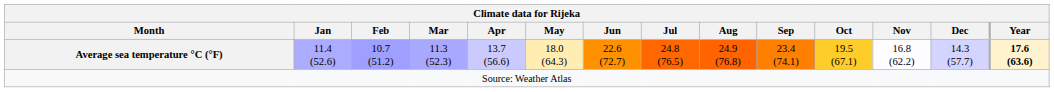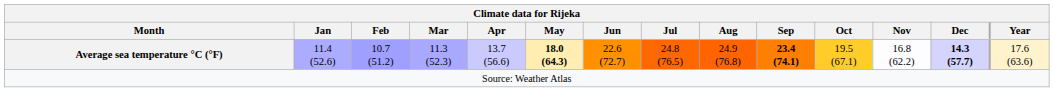(554, 54) normal -> (554, 54) bold
(786, 54) normal -> (786, 54) bold
(960, 54) normal -> (960, 54) bold
(1020, 54) bold -> (1020, 54) normal
